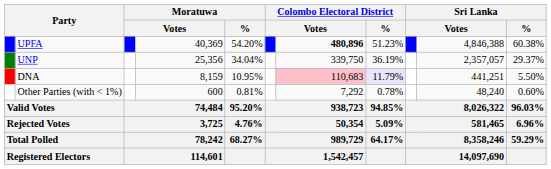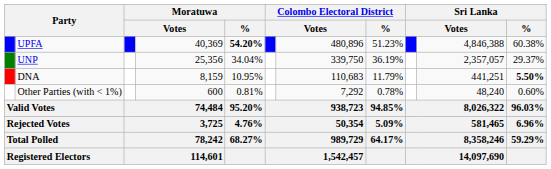(247, 44) normal -> (246, 44) bold
(347, 44) bold -> (347, 44) normal
(347, 76) pink background -> (347, 76) no background
(388, 76) lavender background -> (388, 76) no background
(531, 76) normal -> (530, 76) bold
